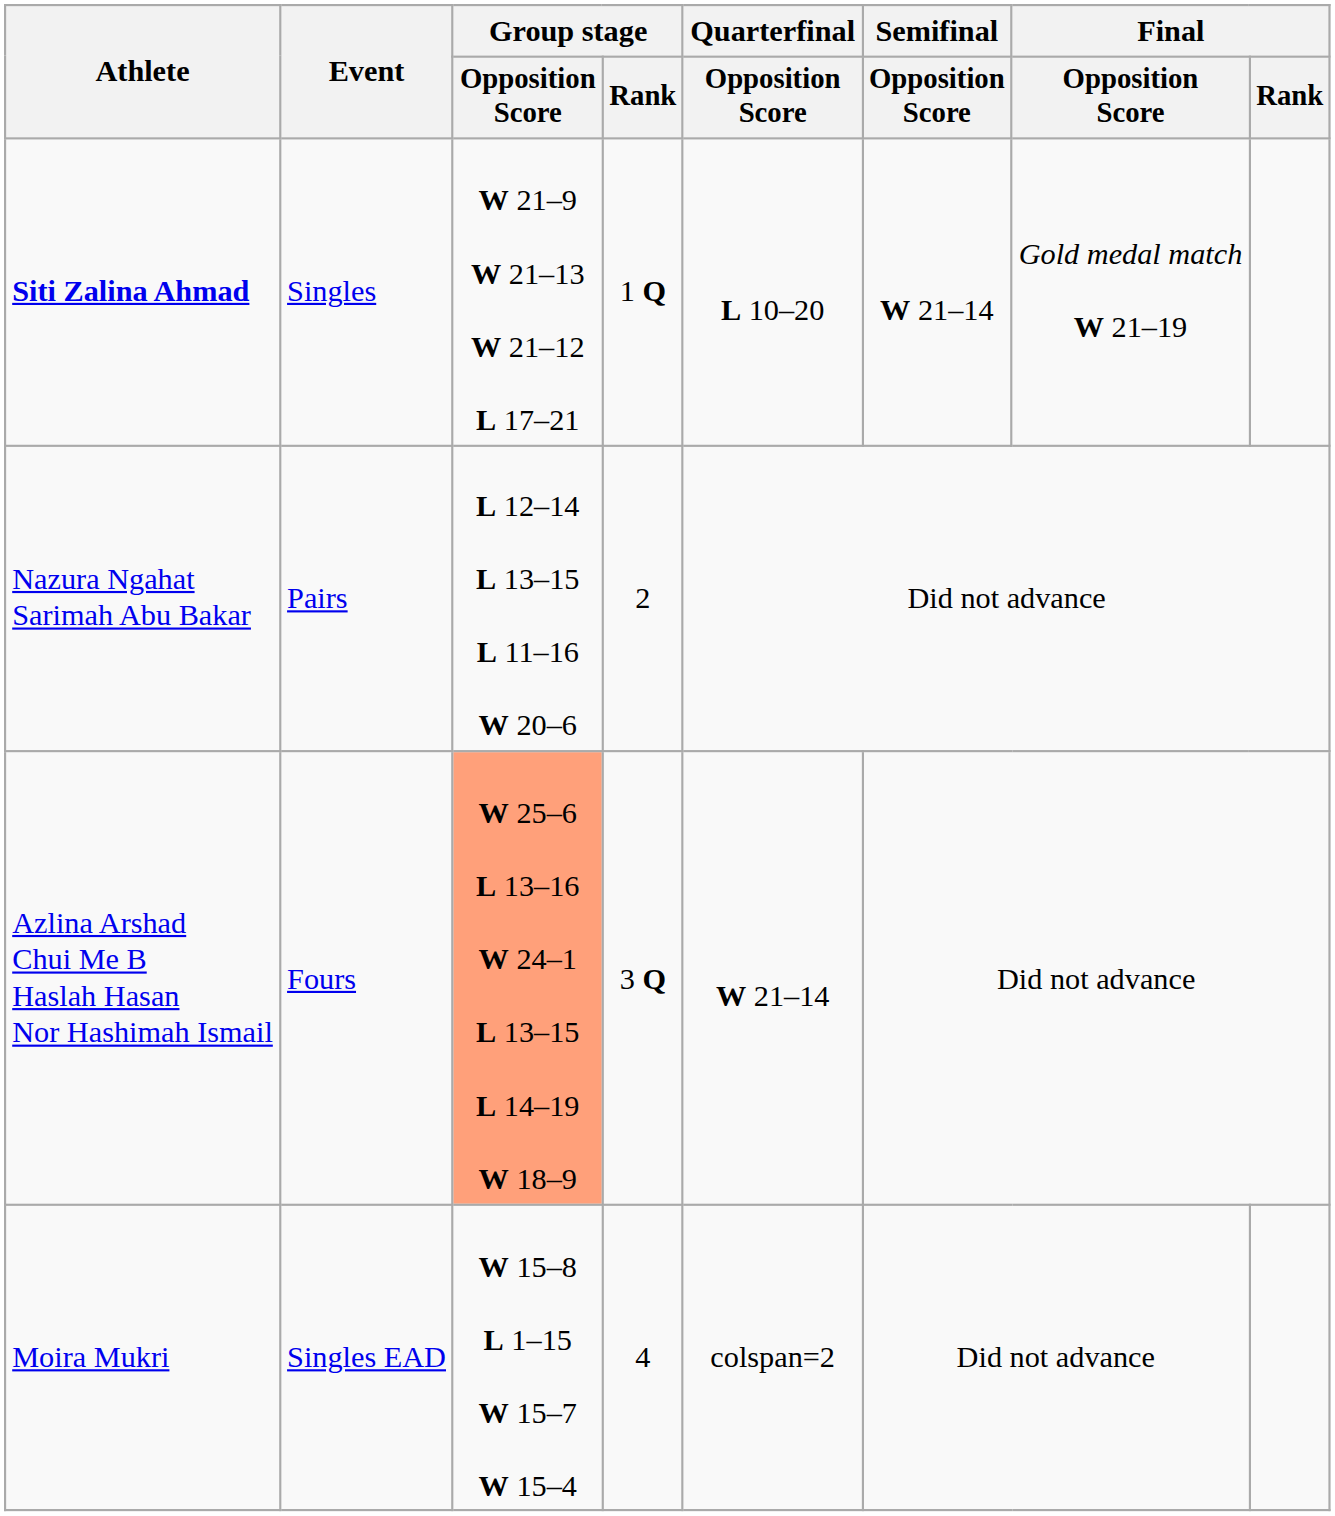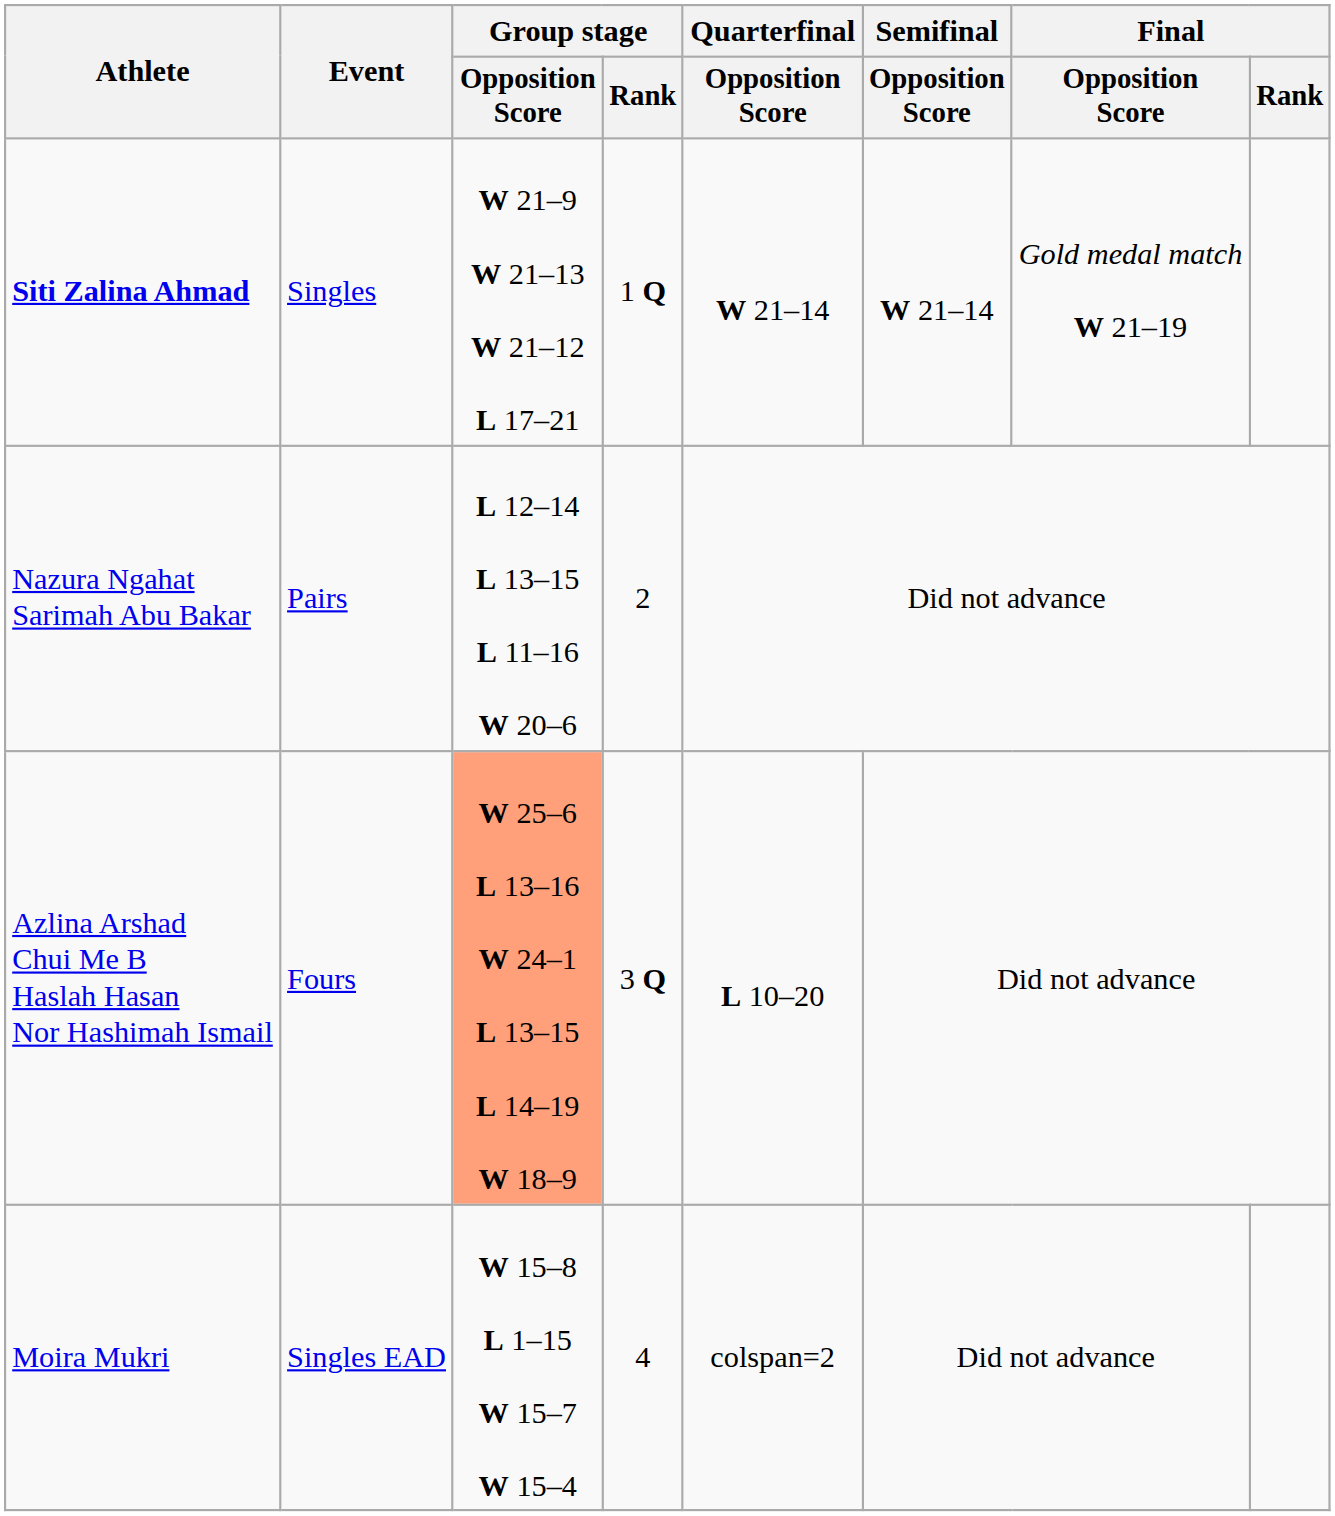(773, 309) L 10–20 -> (773, 309) W 21–14
(773, 995) W 21–14 -> (773, 995) L 10–20
